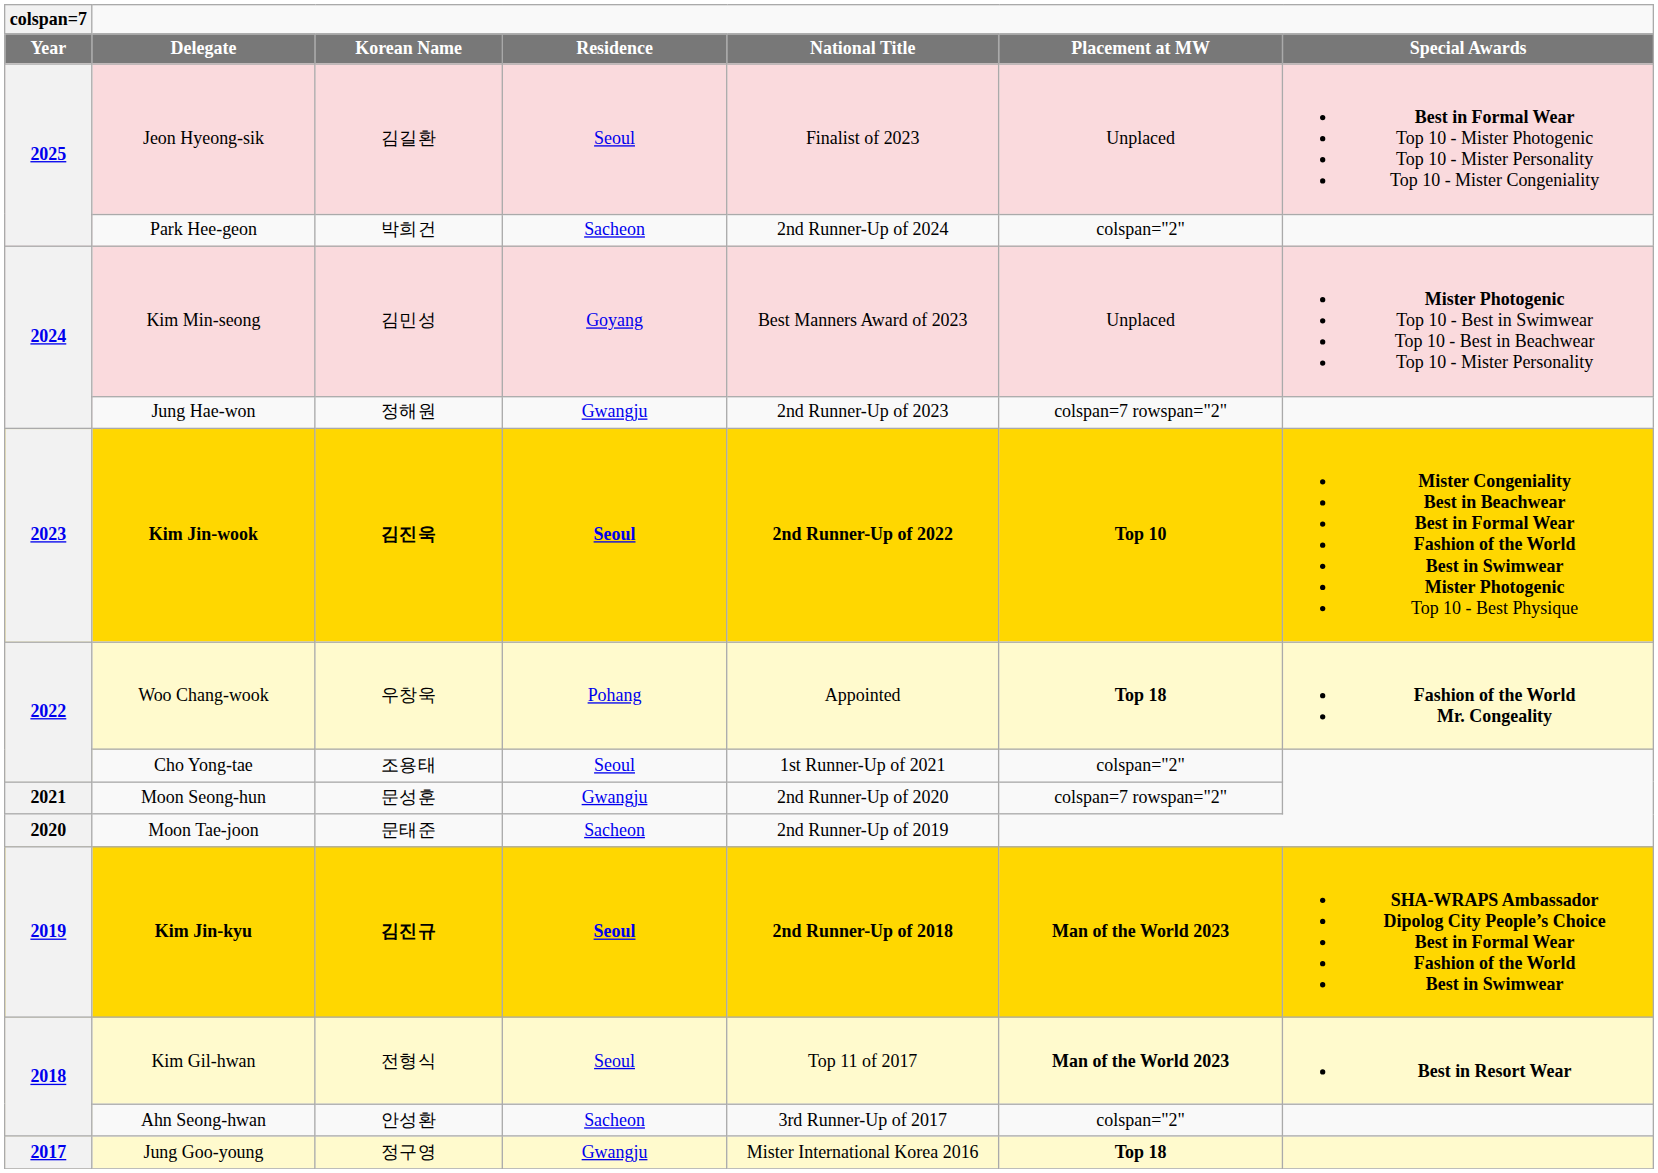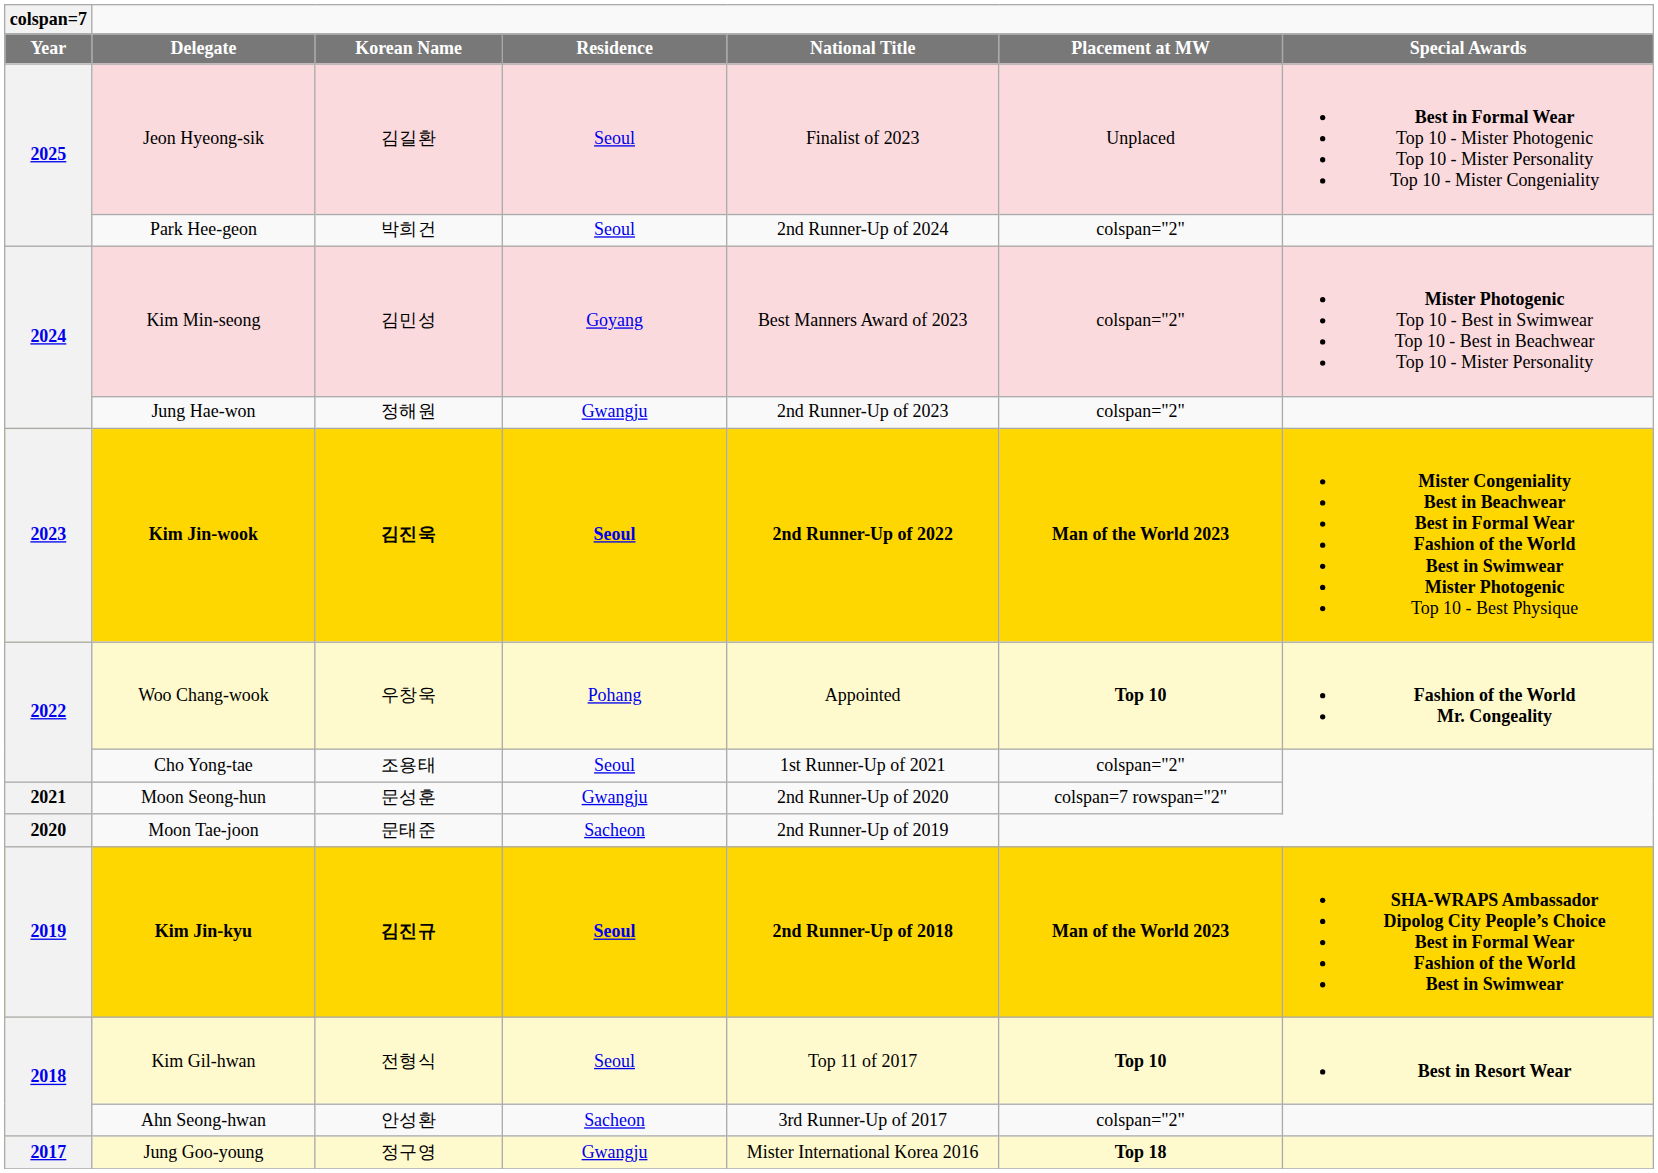(615, 229) Sacheon -> (615, 229) Seoul
(1141, 320) Unplaced -> (1141, 320) colspan="2"
(1141, 411) colspan=7 rowspan="2" -> (1141, 411) colspan="2"
(1141, 534) Top 10 -> (1141, 534) Man of the World 2023
(1141, 695) Top 18 -> (1141, 695) Top 10
(1141, 1060) Man of the World 2023 -> (1141, 1060) Top 10
